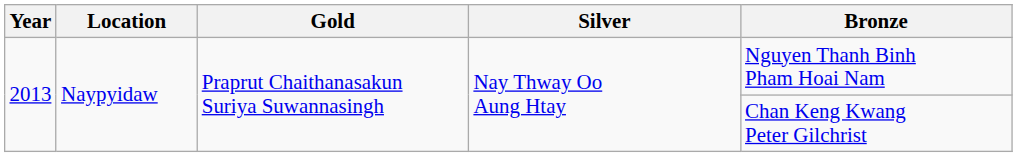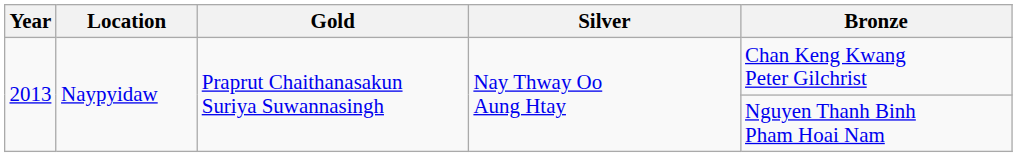(830, 66) Nguyen Thanh Binh Pham Hoai Nam -> (825, 66) Chan Keng Kwang Peter Gilchrist
(825, 122) Chan Keng Kwang Peter Gilchrist -> (830, 122) Nguyen Thanh Binh Pham Hoai Nam
